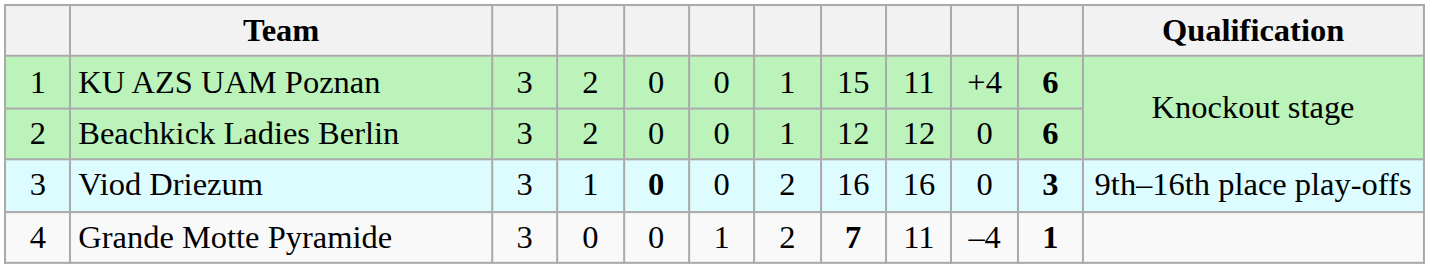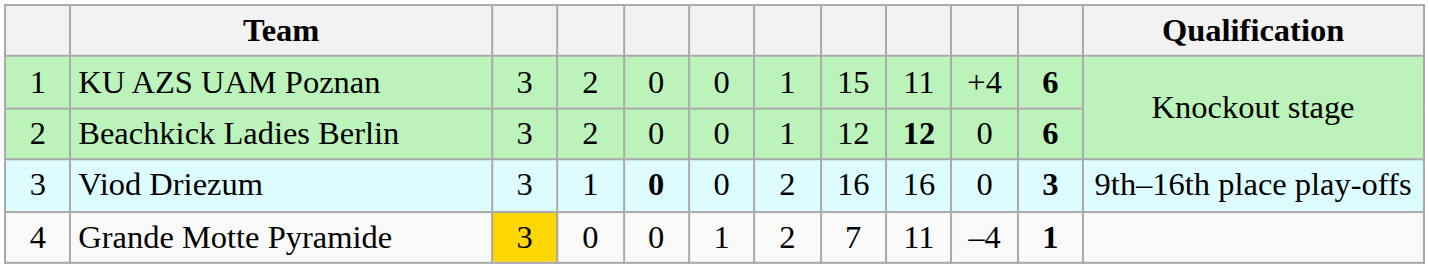(919, 133) normal -> (919, 133) bold
(525, 236) no background -> (525, 236) gold background
(853, 236) bold -> (853, 236) normal
